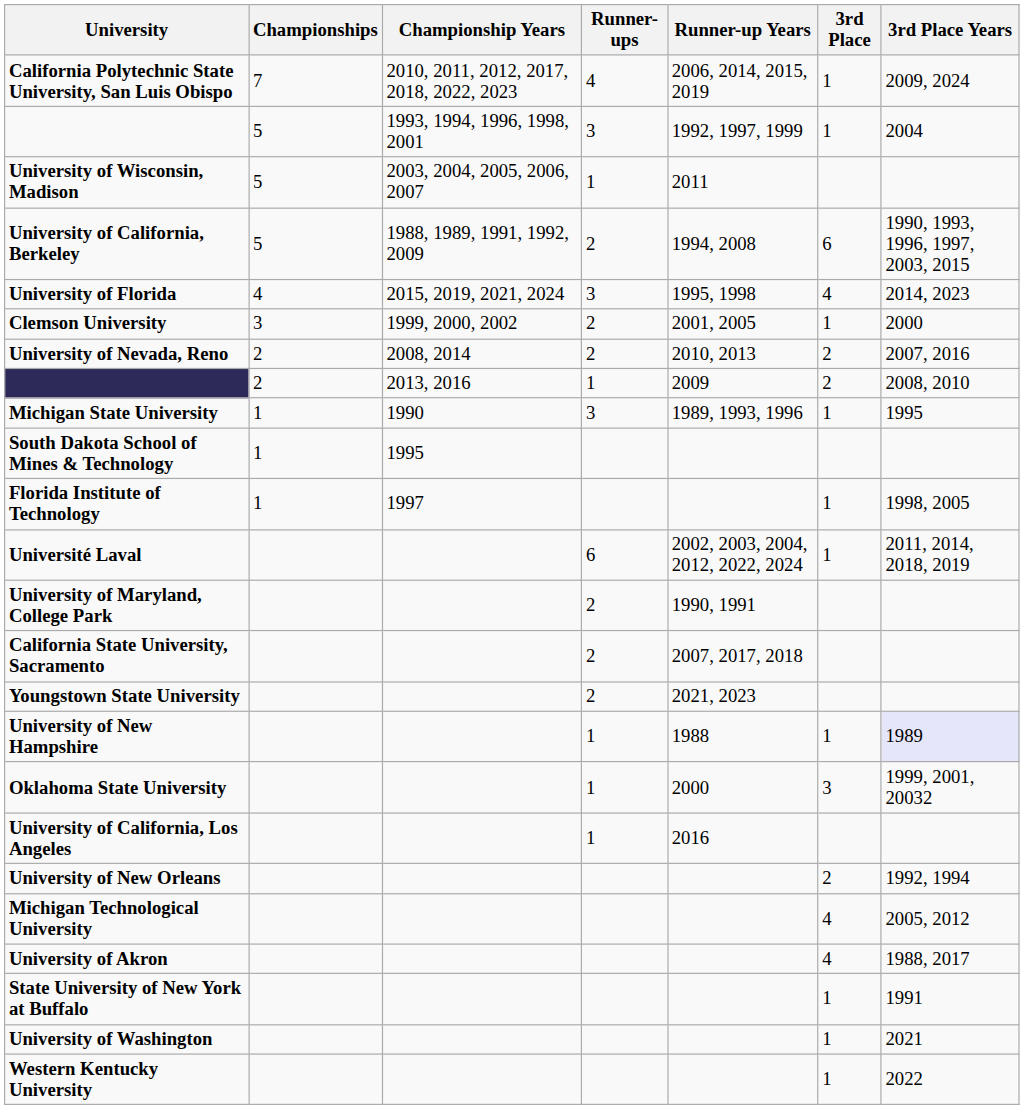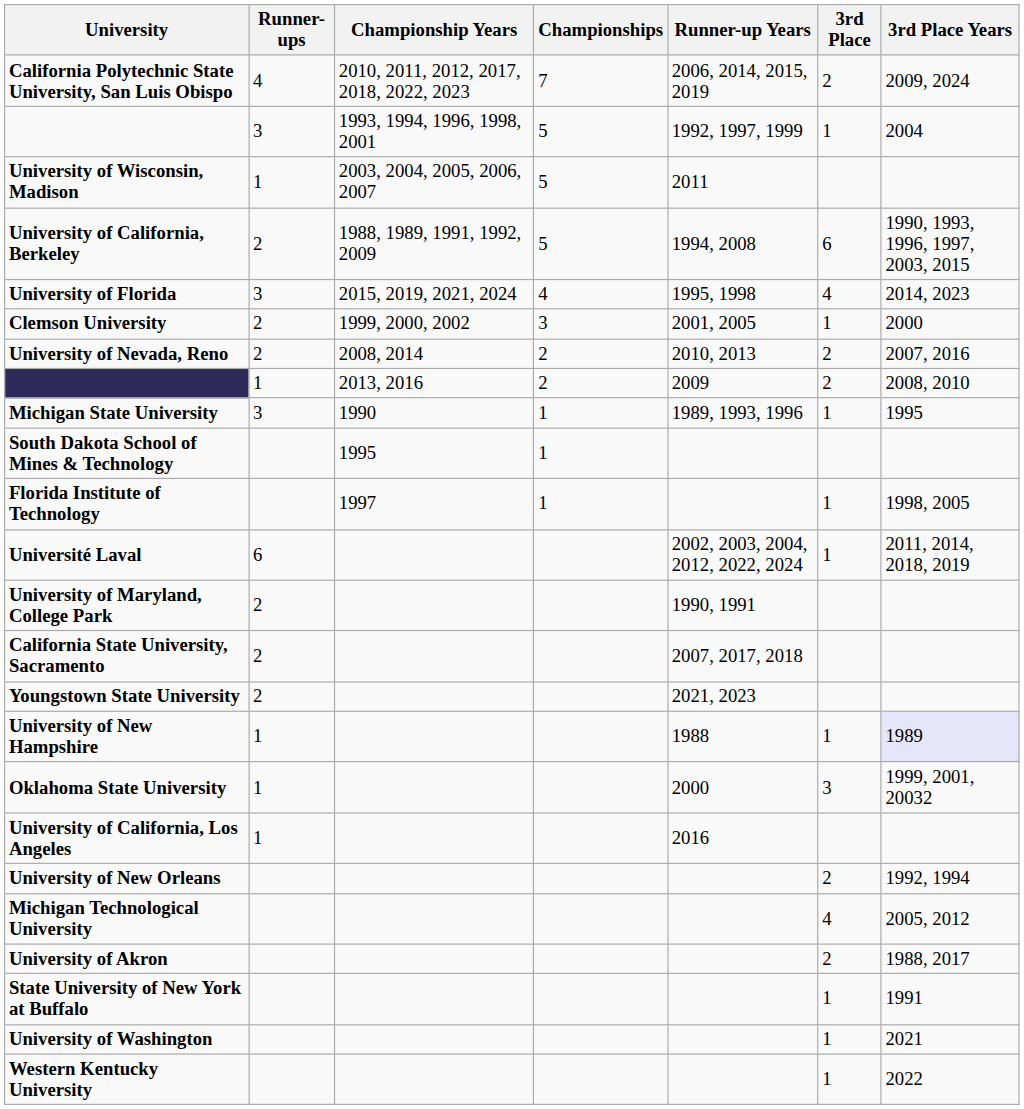columns swapped: (315, 29) <-> (625, 29)
(827, 80) 1 -> (827, 80) 2
(827, 958) 4 -> (827, 958) 2
